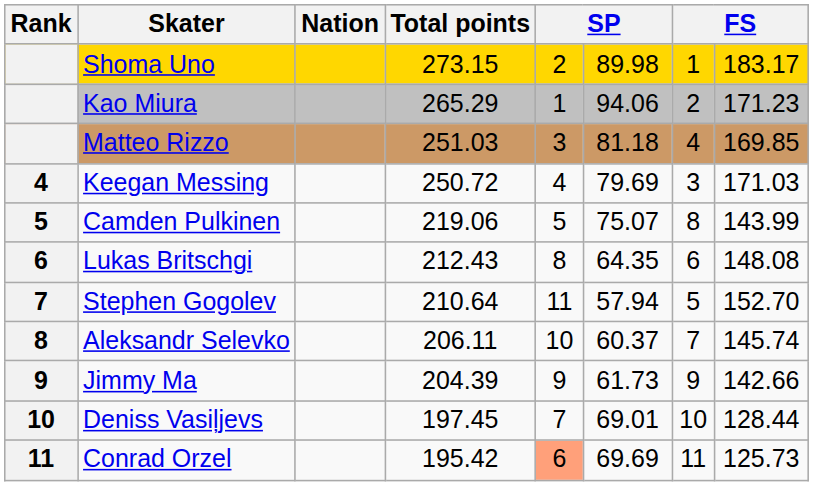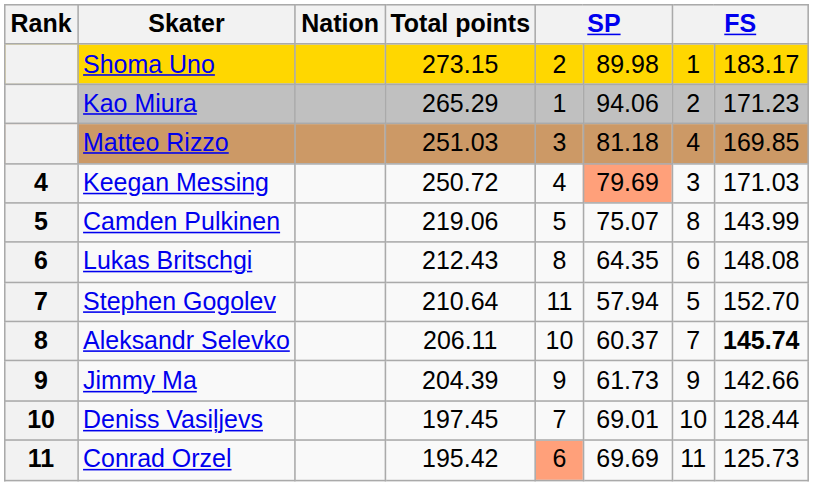(628, 182) no background -> (628, 182) lightsalmon background
(761, 340) normal -> (761, 340) bold
